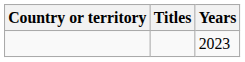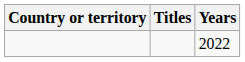(214, 43) 2023 -> (214, 43) 2022
